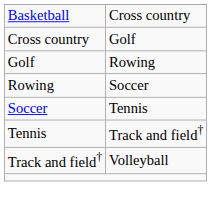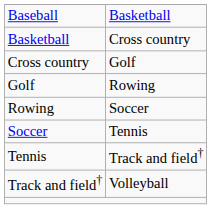+ row: (33, 16)
